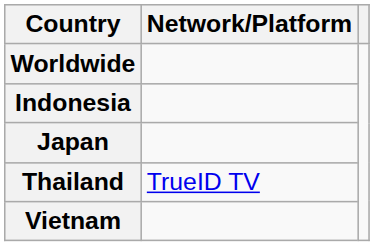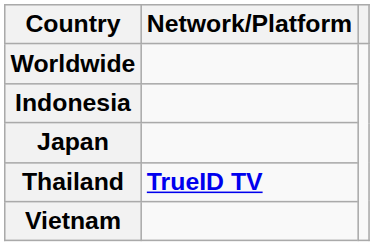(203, 181) normal -> (205, 181) bold
